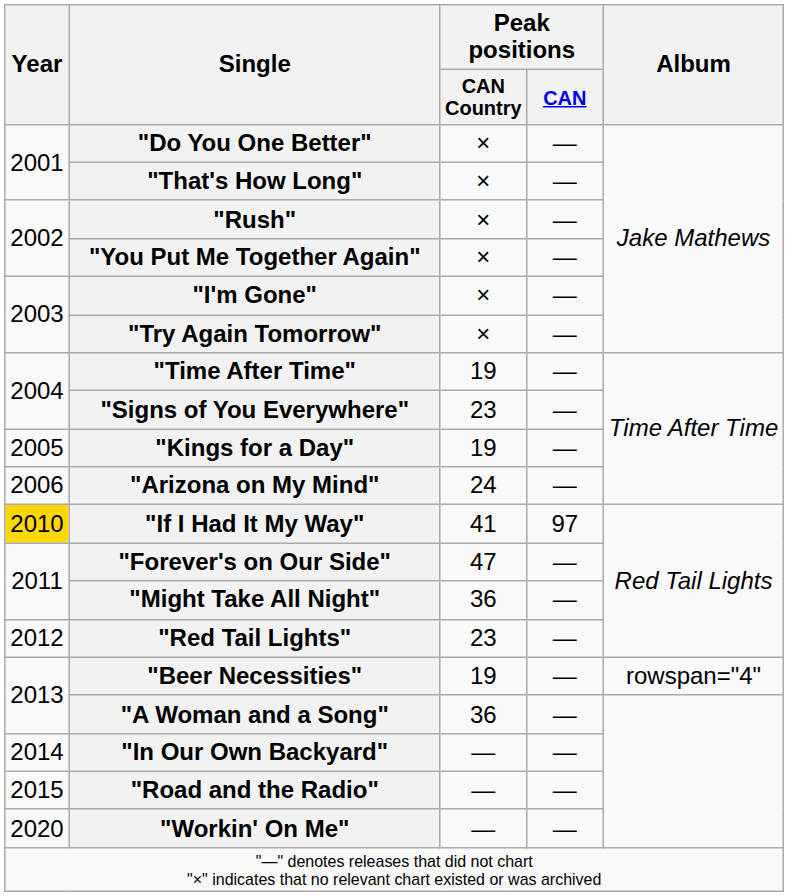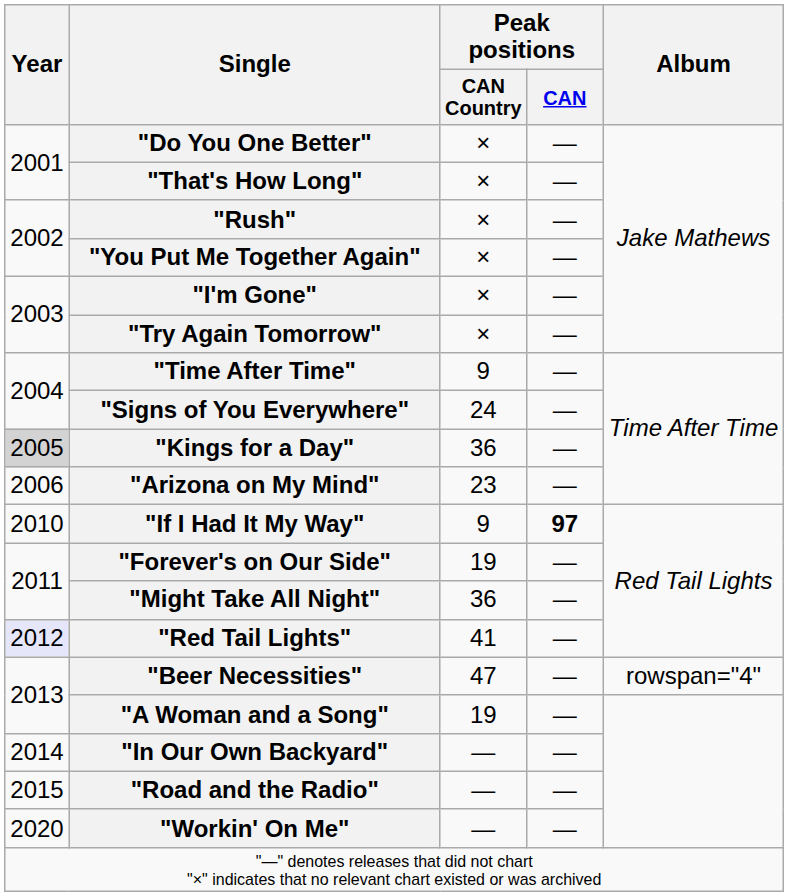(483, 371) 19 -> (483, 371) 9
(483, 409) 23 -> (483, 409) 24
(37, 447) no background -> (37, 447) lightgrey background
(483, 447) 19 -> (483, 447) 36
(483, 485) 24 -> (483, 485) 23
(37, 523) gold background -> (37, 523) no background
(483, 523) 41 -> (483, 523) 9
(565, 523) normal -> (565, 523) bold
(483, 561) 47 -> (483, 561) 19
(37, 637) no background -> (37, 637) lavender background
(483, 637) 23 -> (483, 637) 41
(483, 675) 19 -> (483, 675) 47
(483, 714) 36 -> (483, 714) 19
